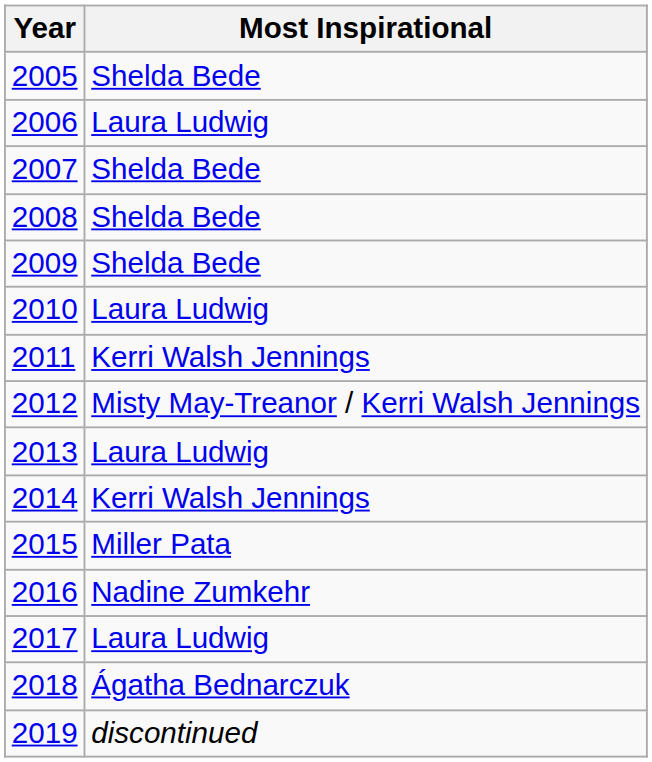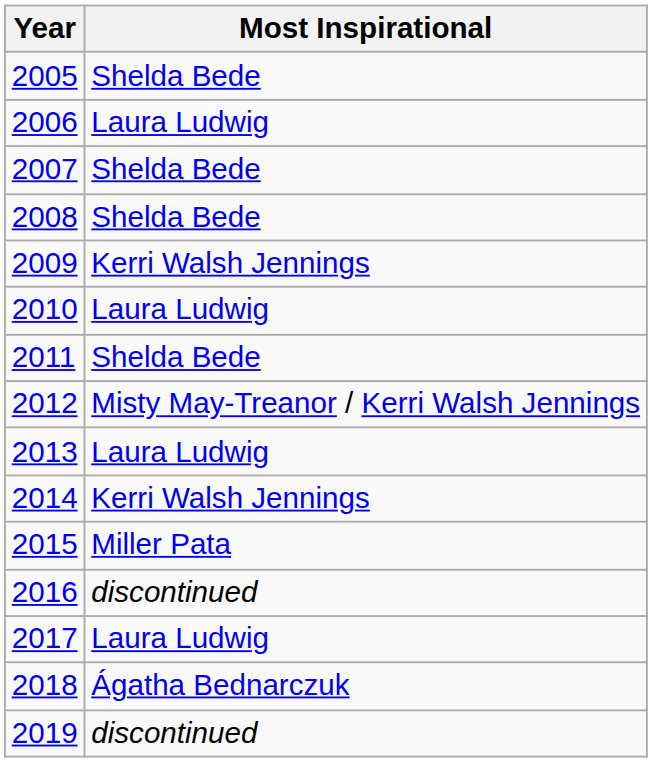(176, 263) Shelda Bede -> (231, 263) Kerri Walsh Jennings
(231, 357) Kerri Walsh Jennings -> (176, 357) Shelda Bede
(201, 591) Nadine Zumkehr -> (174, 591) discontinued
